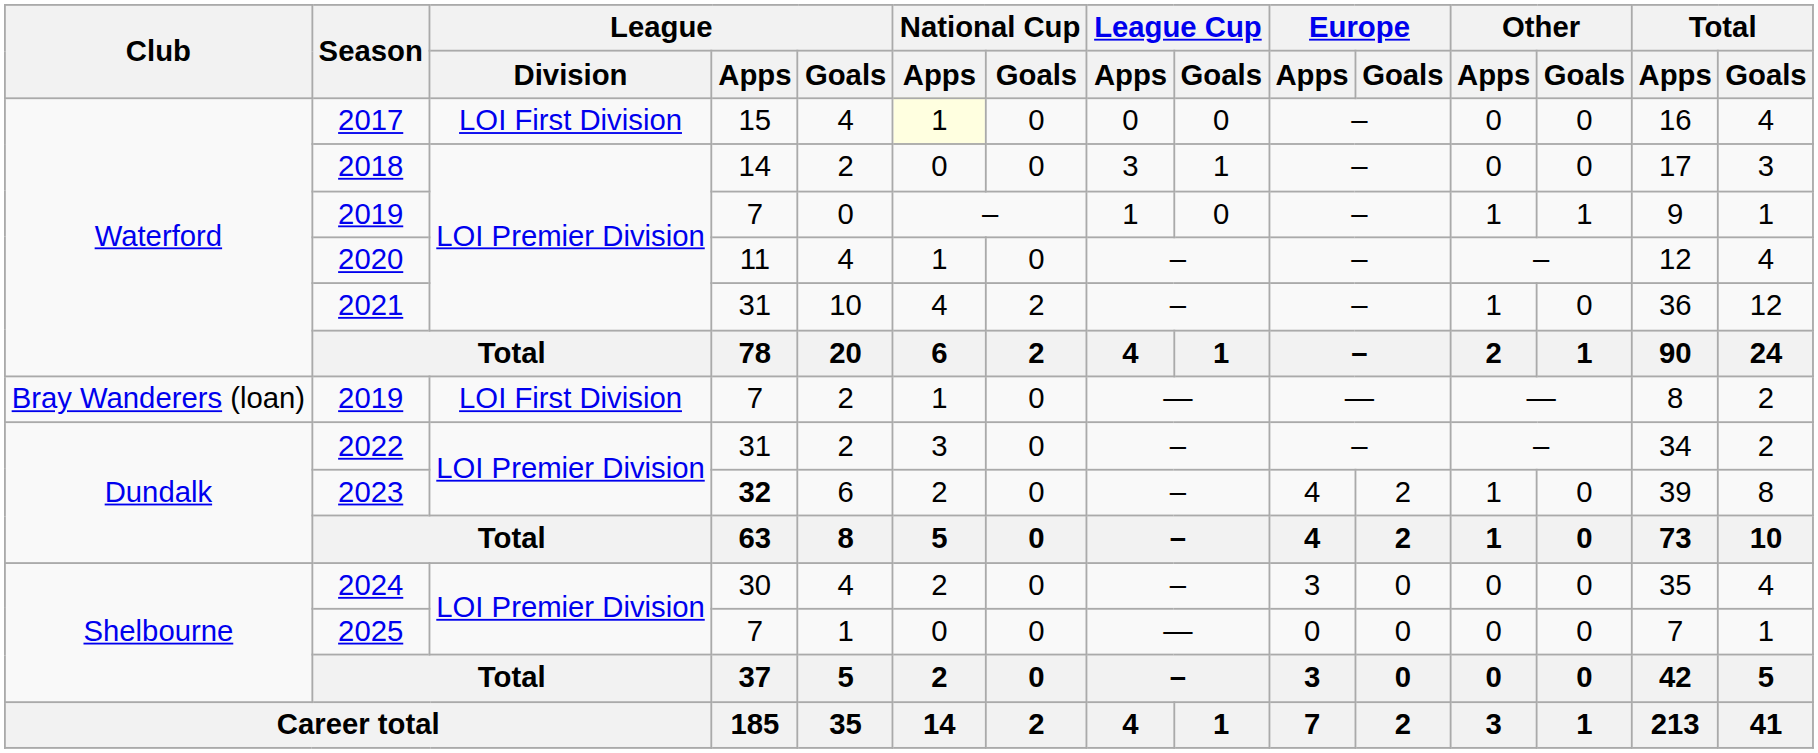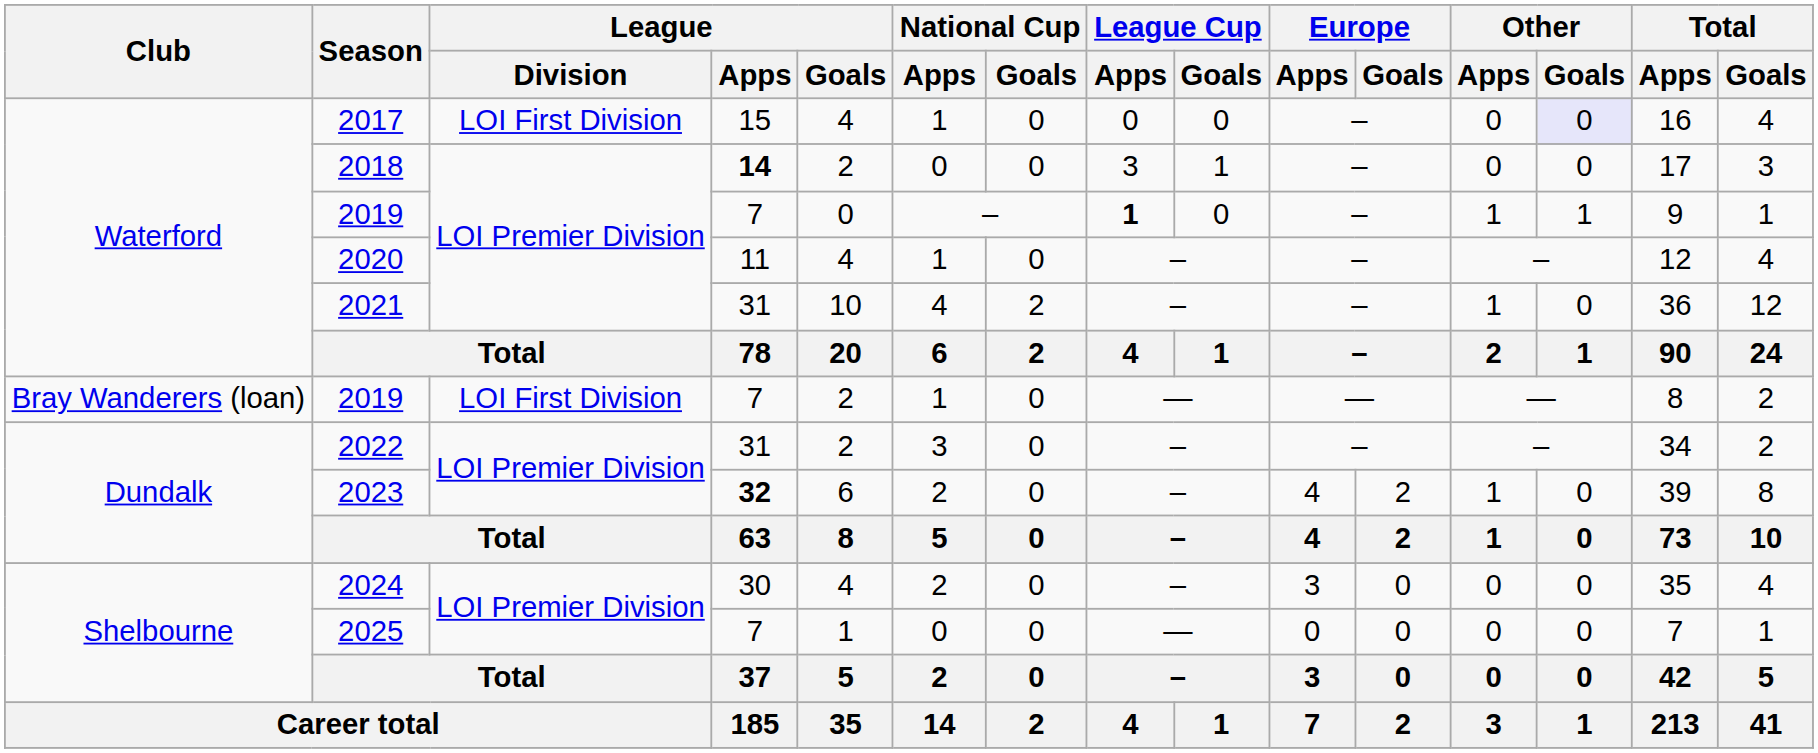(939, 120) lightyellow background -> (939, 120) no background
(1584, 120) no background -> (1584, 120) lavender background
(755, 167) normal -> (755, 167) bold
(1130, 213) normal -> (1130, 213) bold
